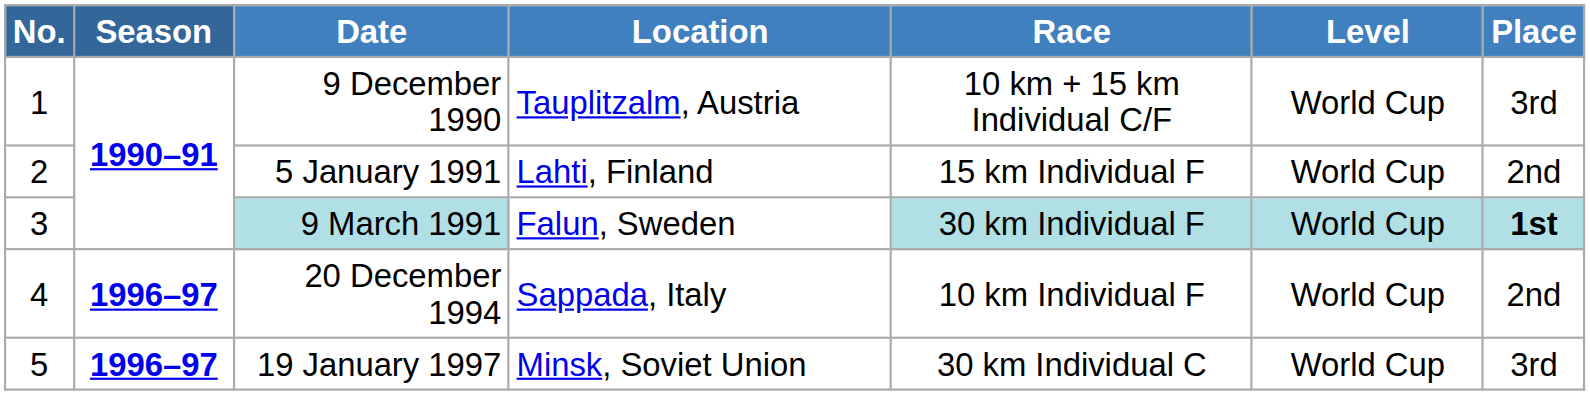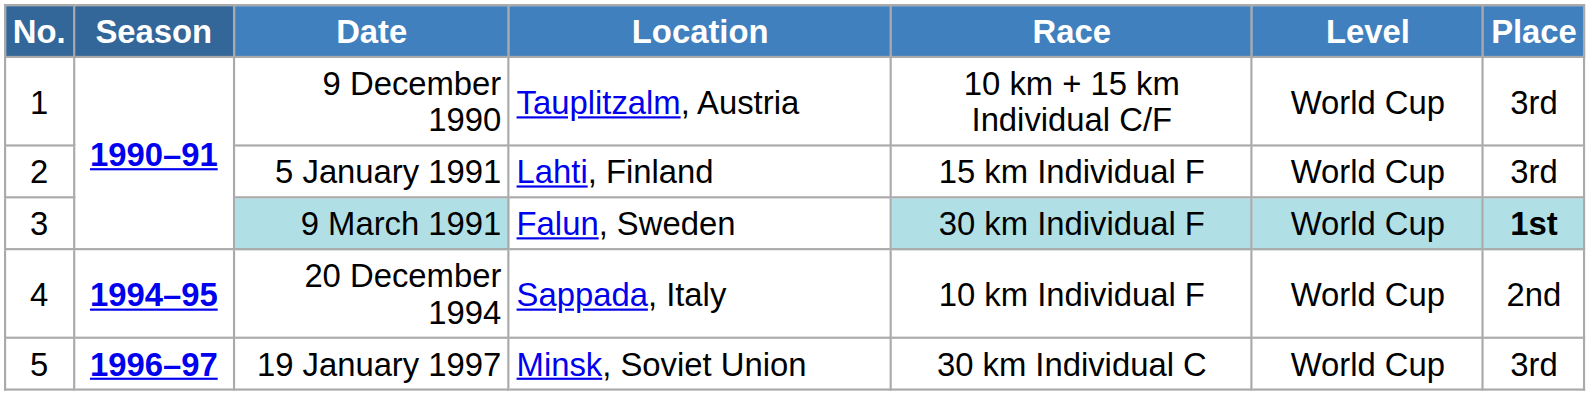(1534, 172) 2nd -> (1534, 172) 3rd
(154, 294) 1996–97 -> (154, 294) 1994–95
